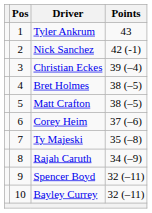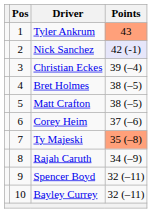(126, 31) no background -> (126, 31) lightsalmon background
(126, 49) no background -> (126, 49) lavender background
(126, 140) no background -> (126, 140) lightsalmon background
